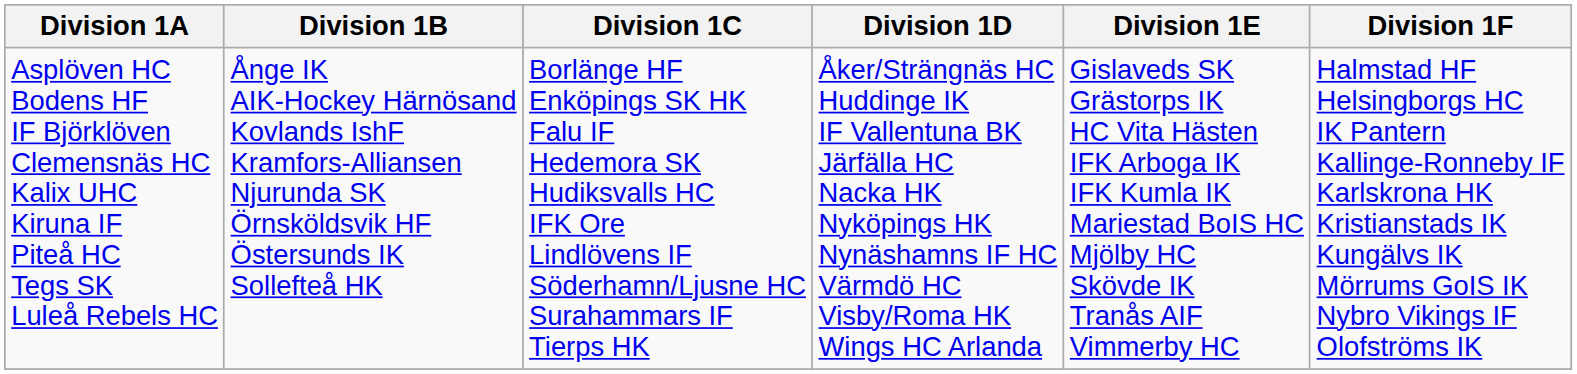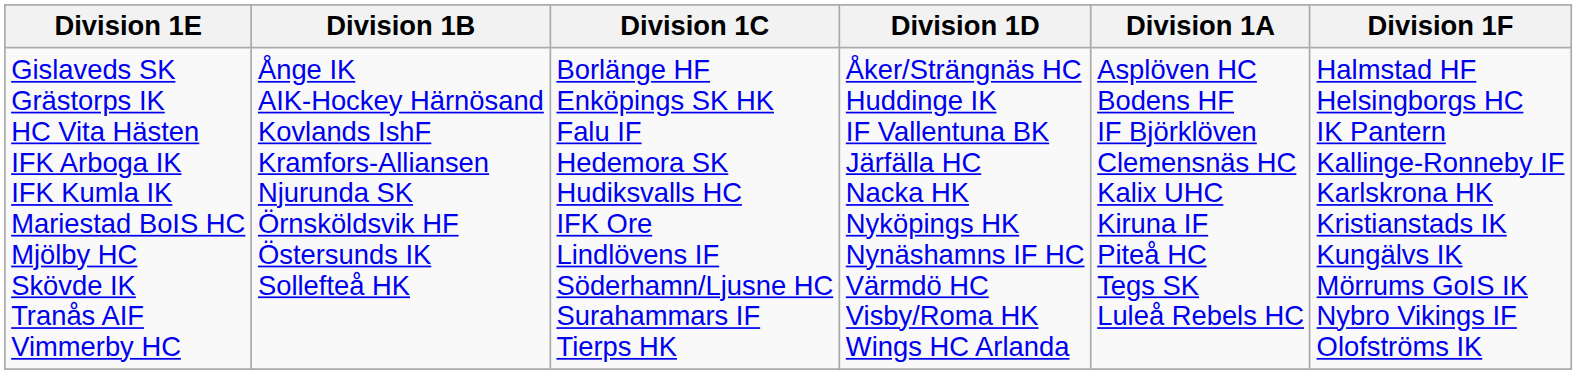columns swapped: (115, 26) <-> (1187, 26)
